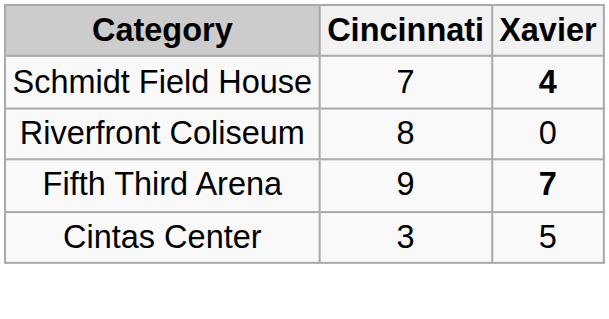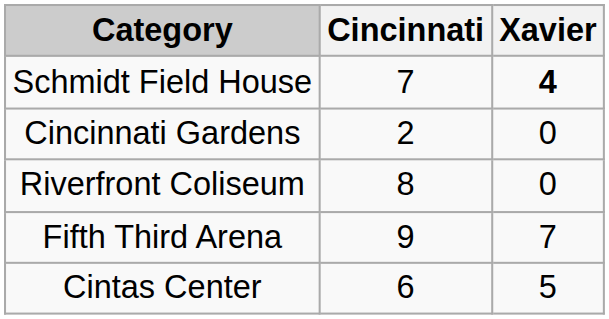+ row: (162, 133)
(548, 184) bold -> (548, 236) normal
(406, 236) 3 -> (406, 287) 6
